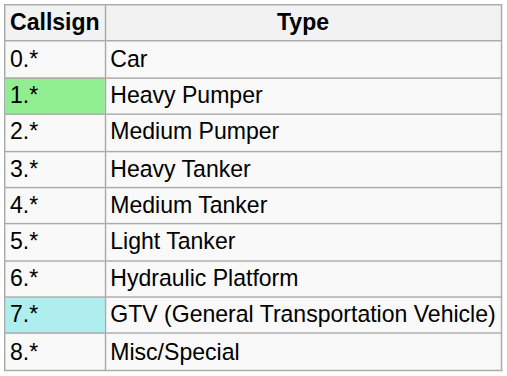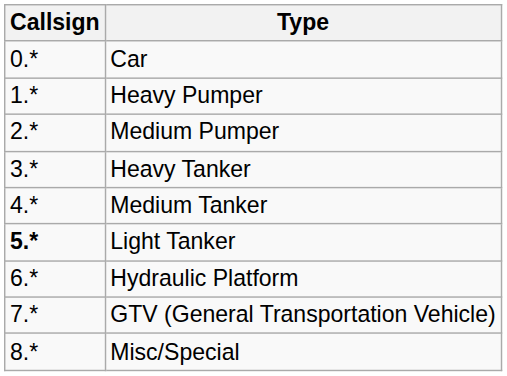(24, 95) lightgreen background -> (24, 95) no background
(24, 242) normal -> (24, 242) bold
(24, 315) paleturquoise background -> (24, 315) no background
